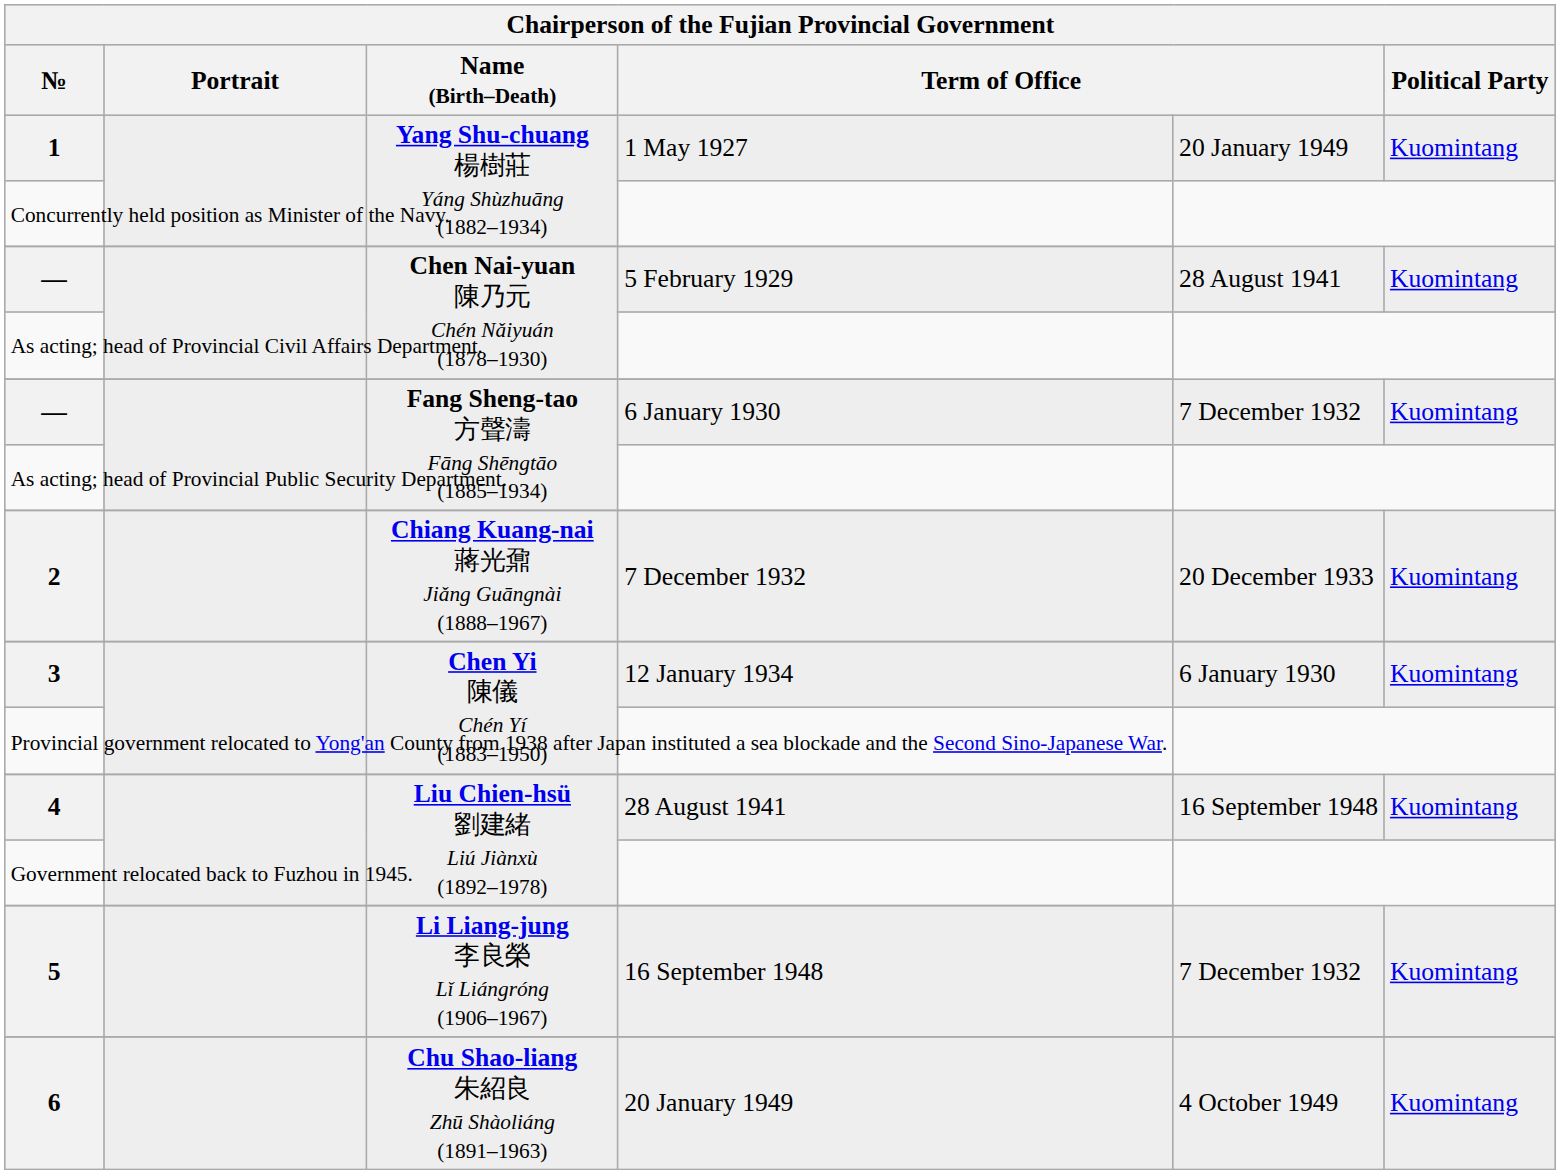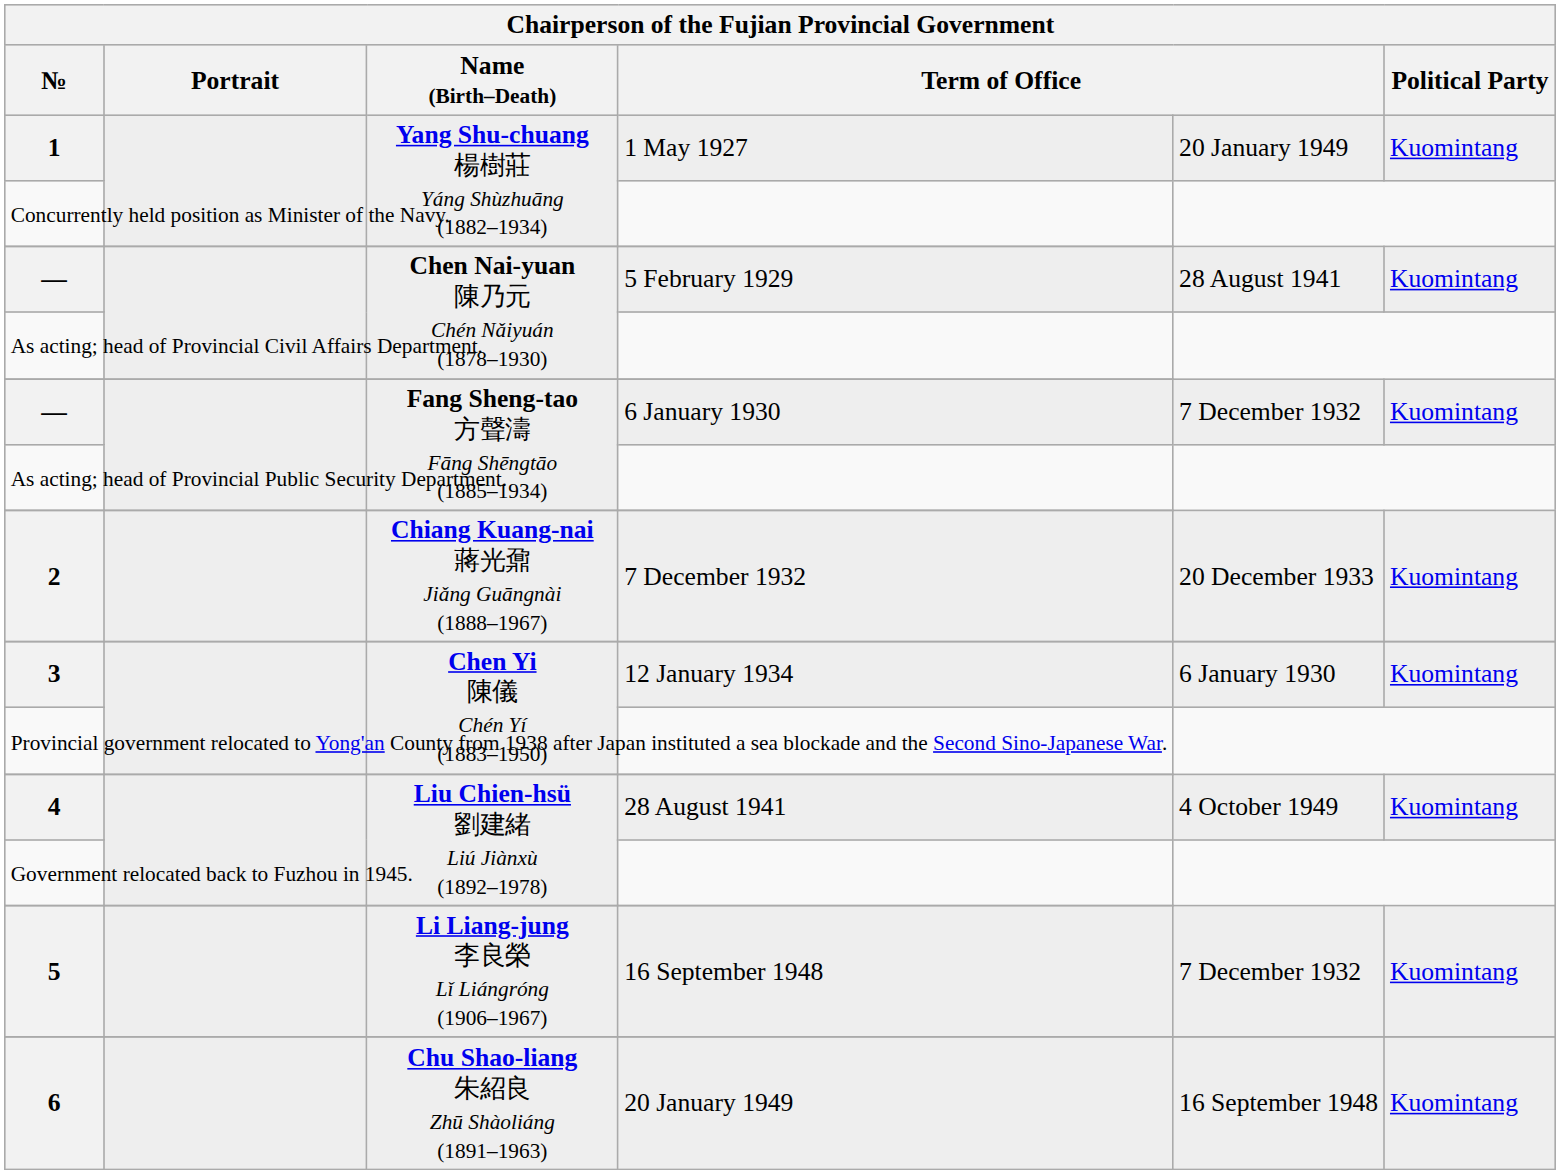(1279, 806) 16 September 1948 -> (1259, 806) 4 October 1949
(1259, 1102) 4 October 1949 -> (1279, 1102) 16 September 1948
